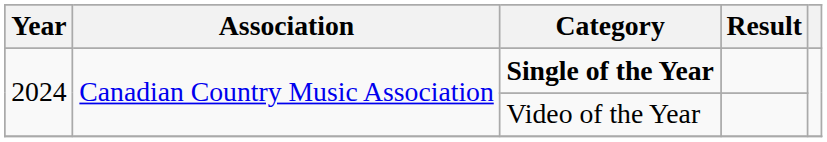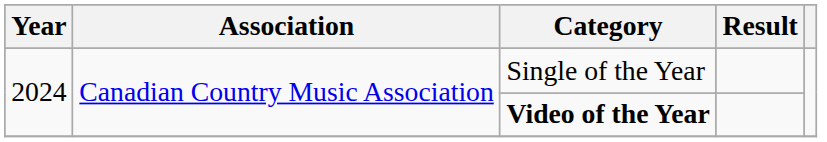(610, 70) bold -> (606, 70) normal
(603, 114) normal -> (608, 114) bold
